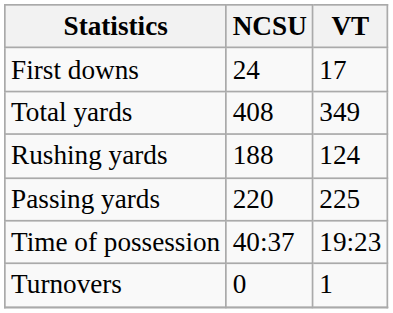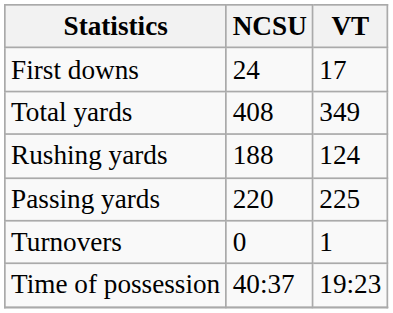rows swapped: (67, 284) <-> (116, 241)
